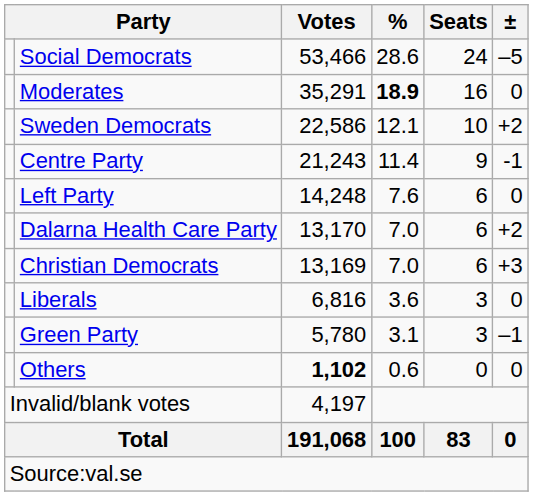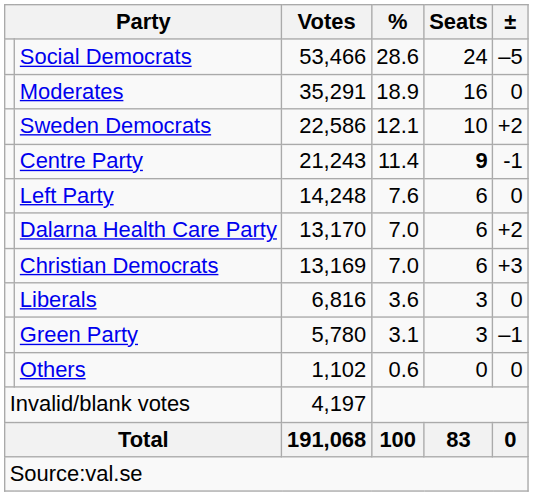(398, 91) bold -> (398, 91) normal
(482, 160) normal -> (482, 160) bold
(339, 369) bold -> (339, 369) normal
